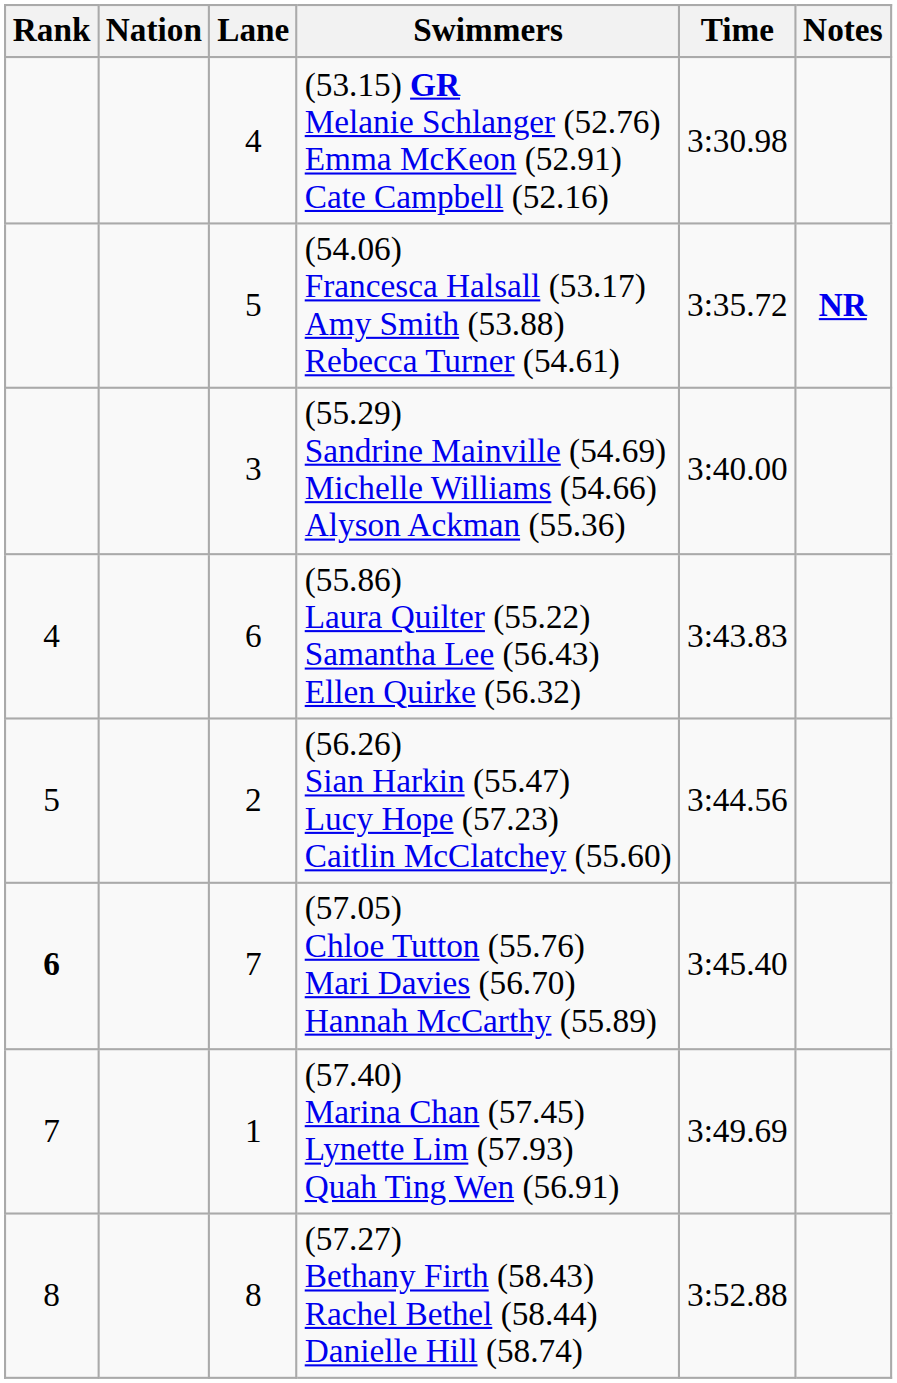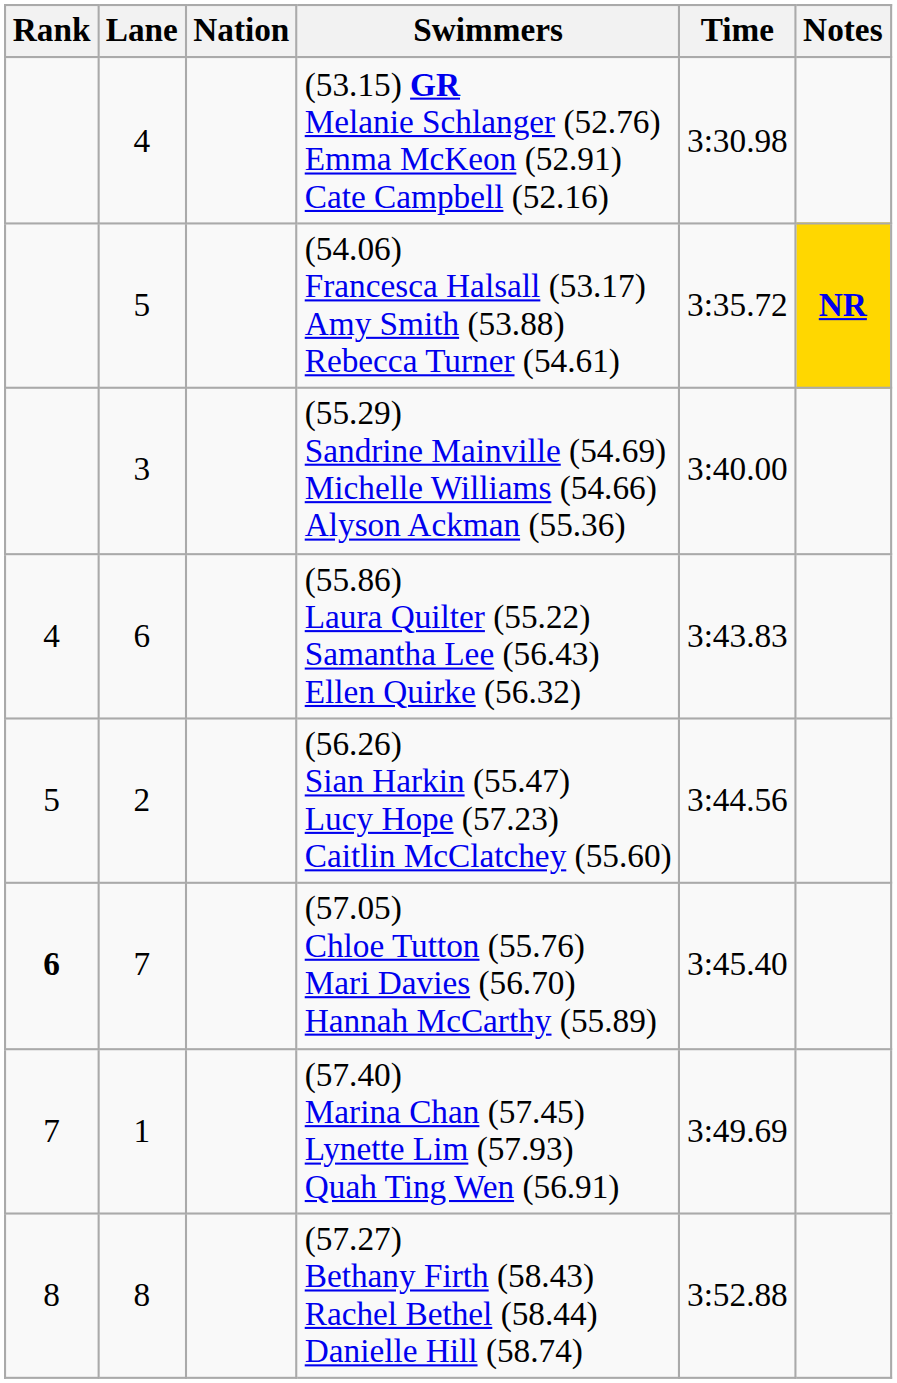columns swapped: (253, 30) <-> (154, 30)
(843, 304) no background -> (843, 304) gold background
